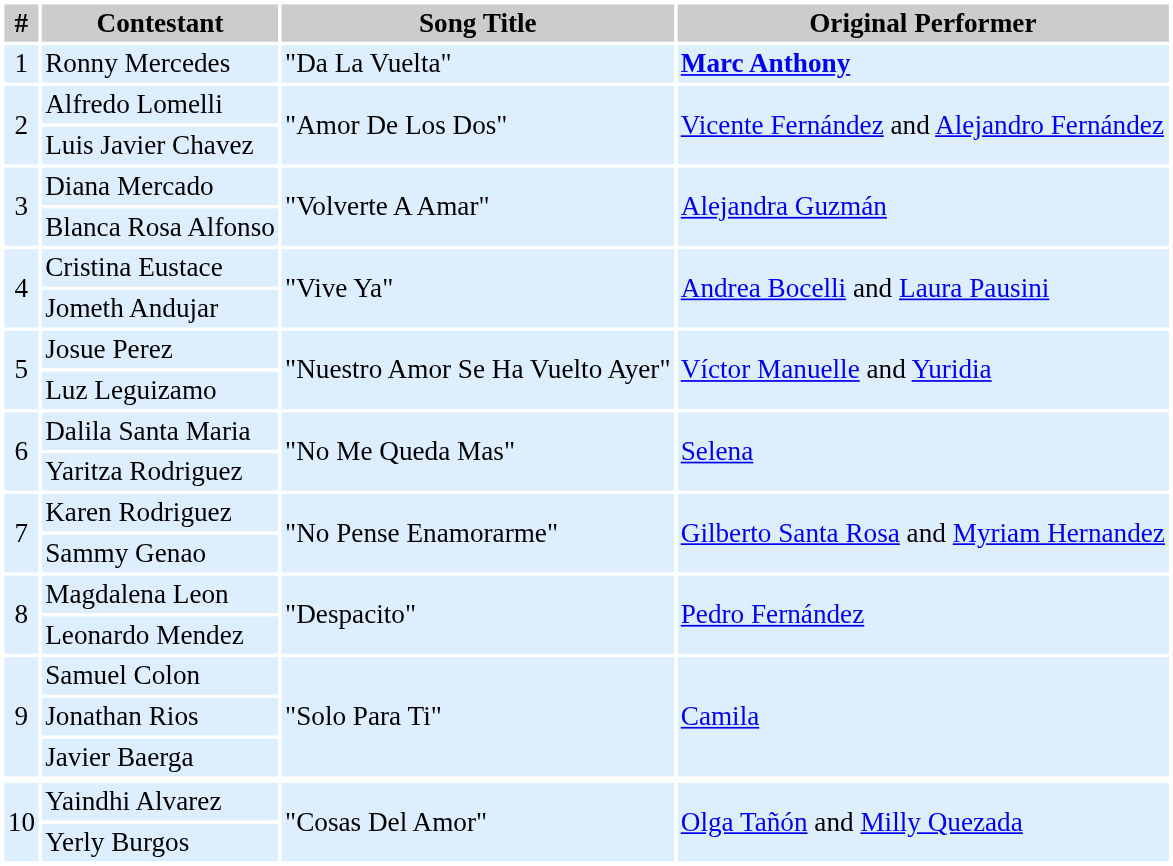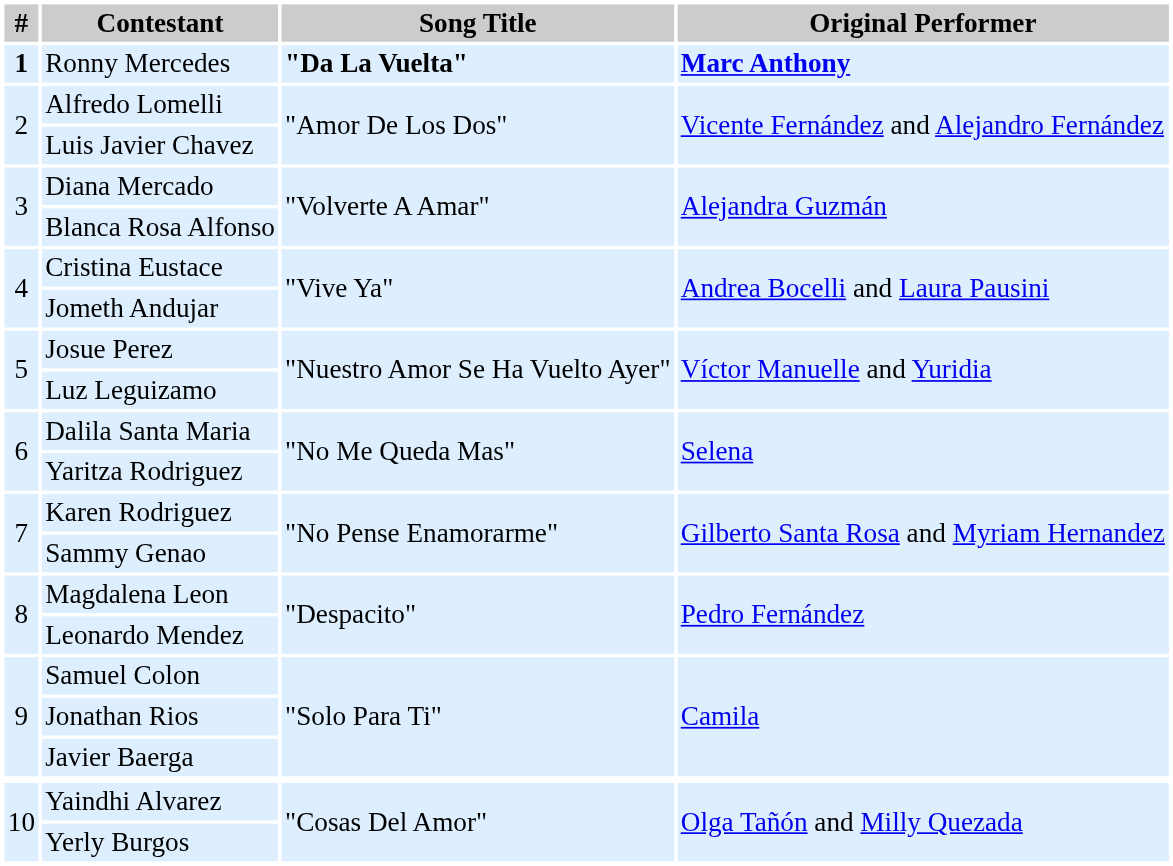(21, 63) normal -> (21, 63) bold
(368, 63) normal -> (376, 63) bold
